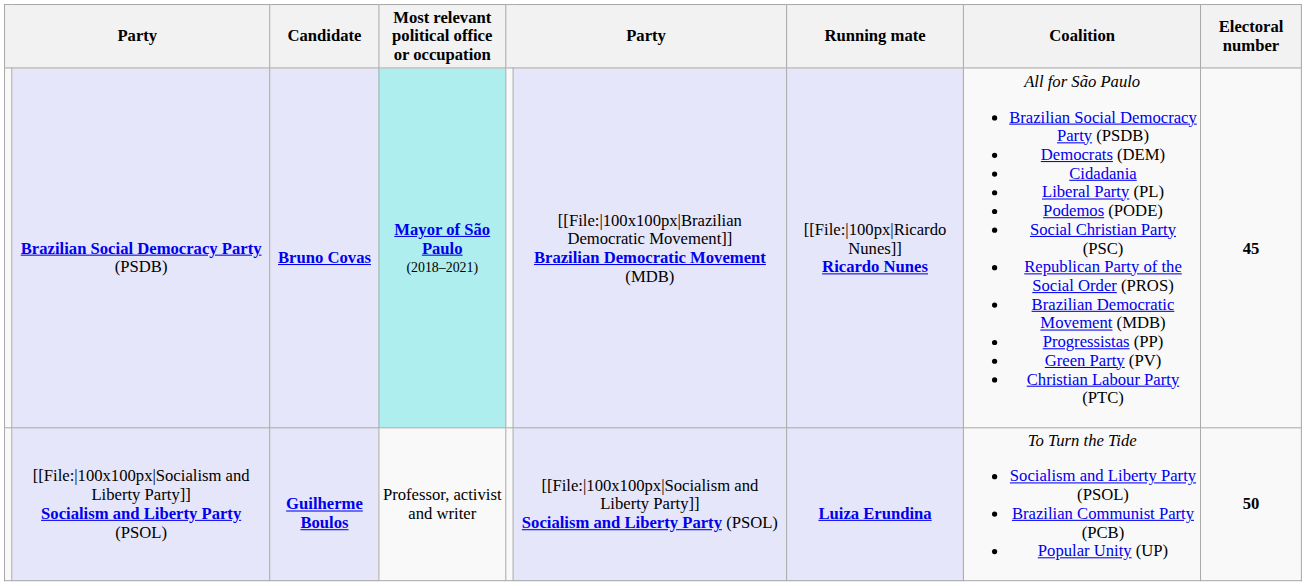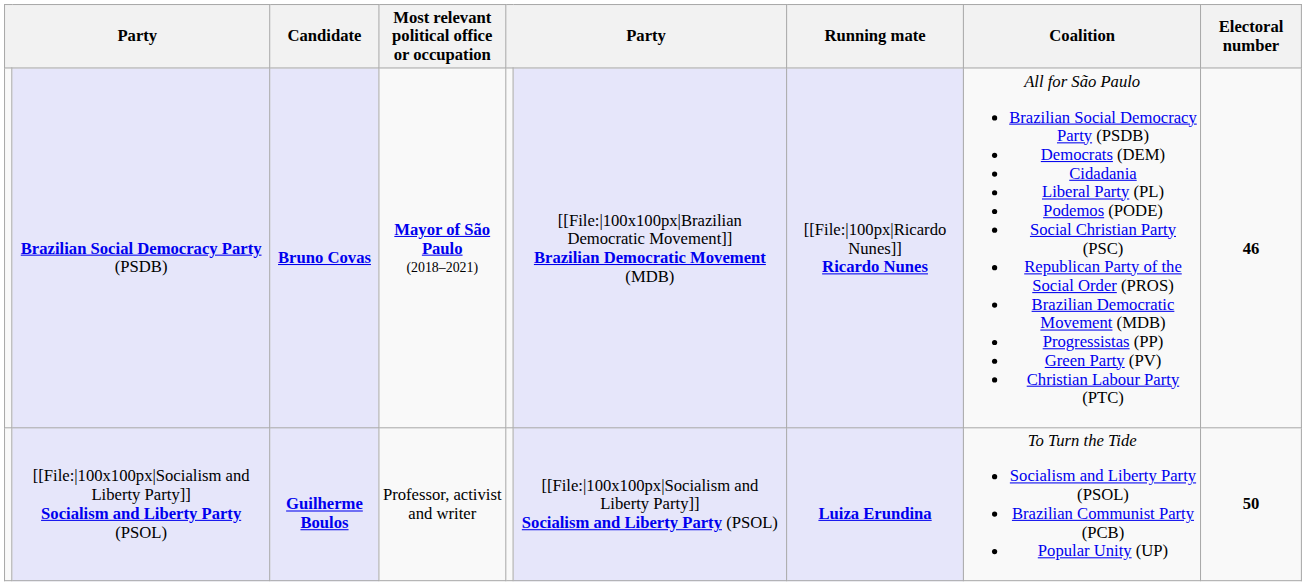(442, 247) paleturquoise background -> (442, 247) no background
(1251, 247) 45 -> (1251, 247) 46
